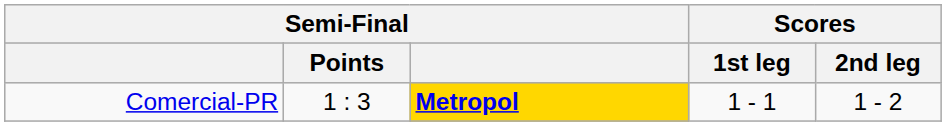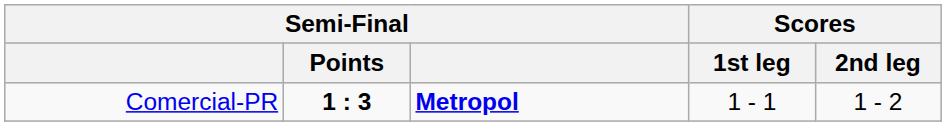(347, 101) normal -> (347, 101) bold
(467, 101) gold background -> (467, 101) no background
